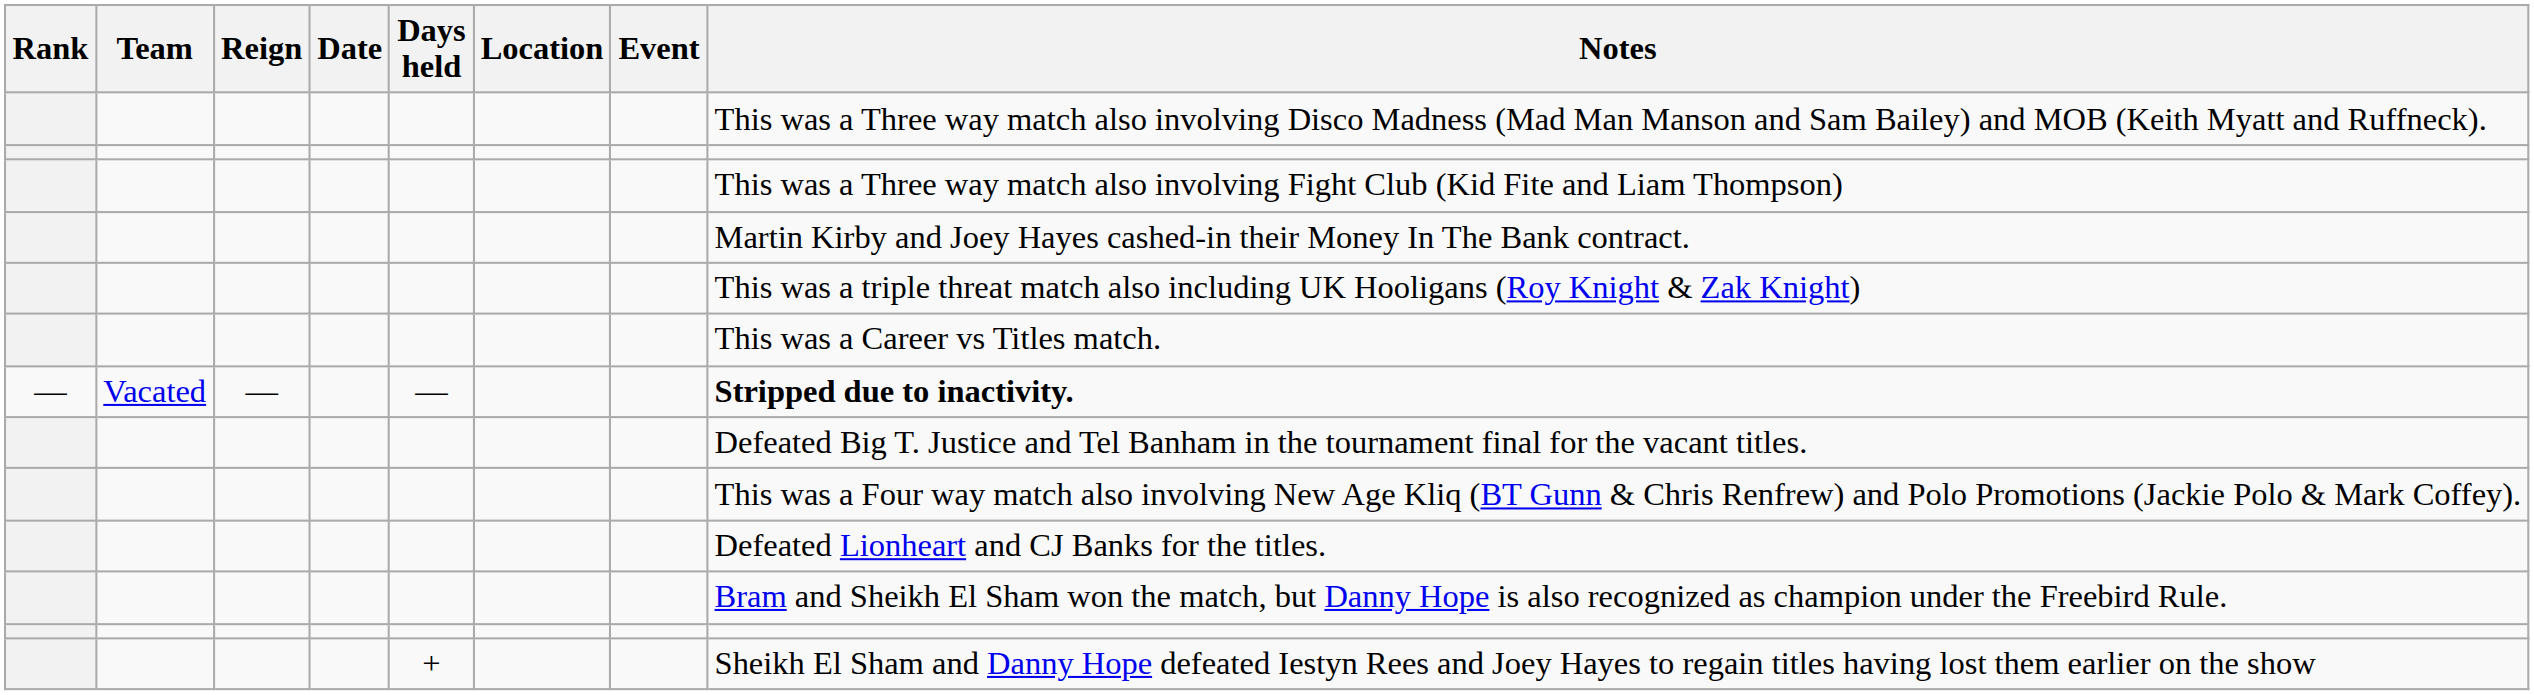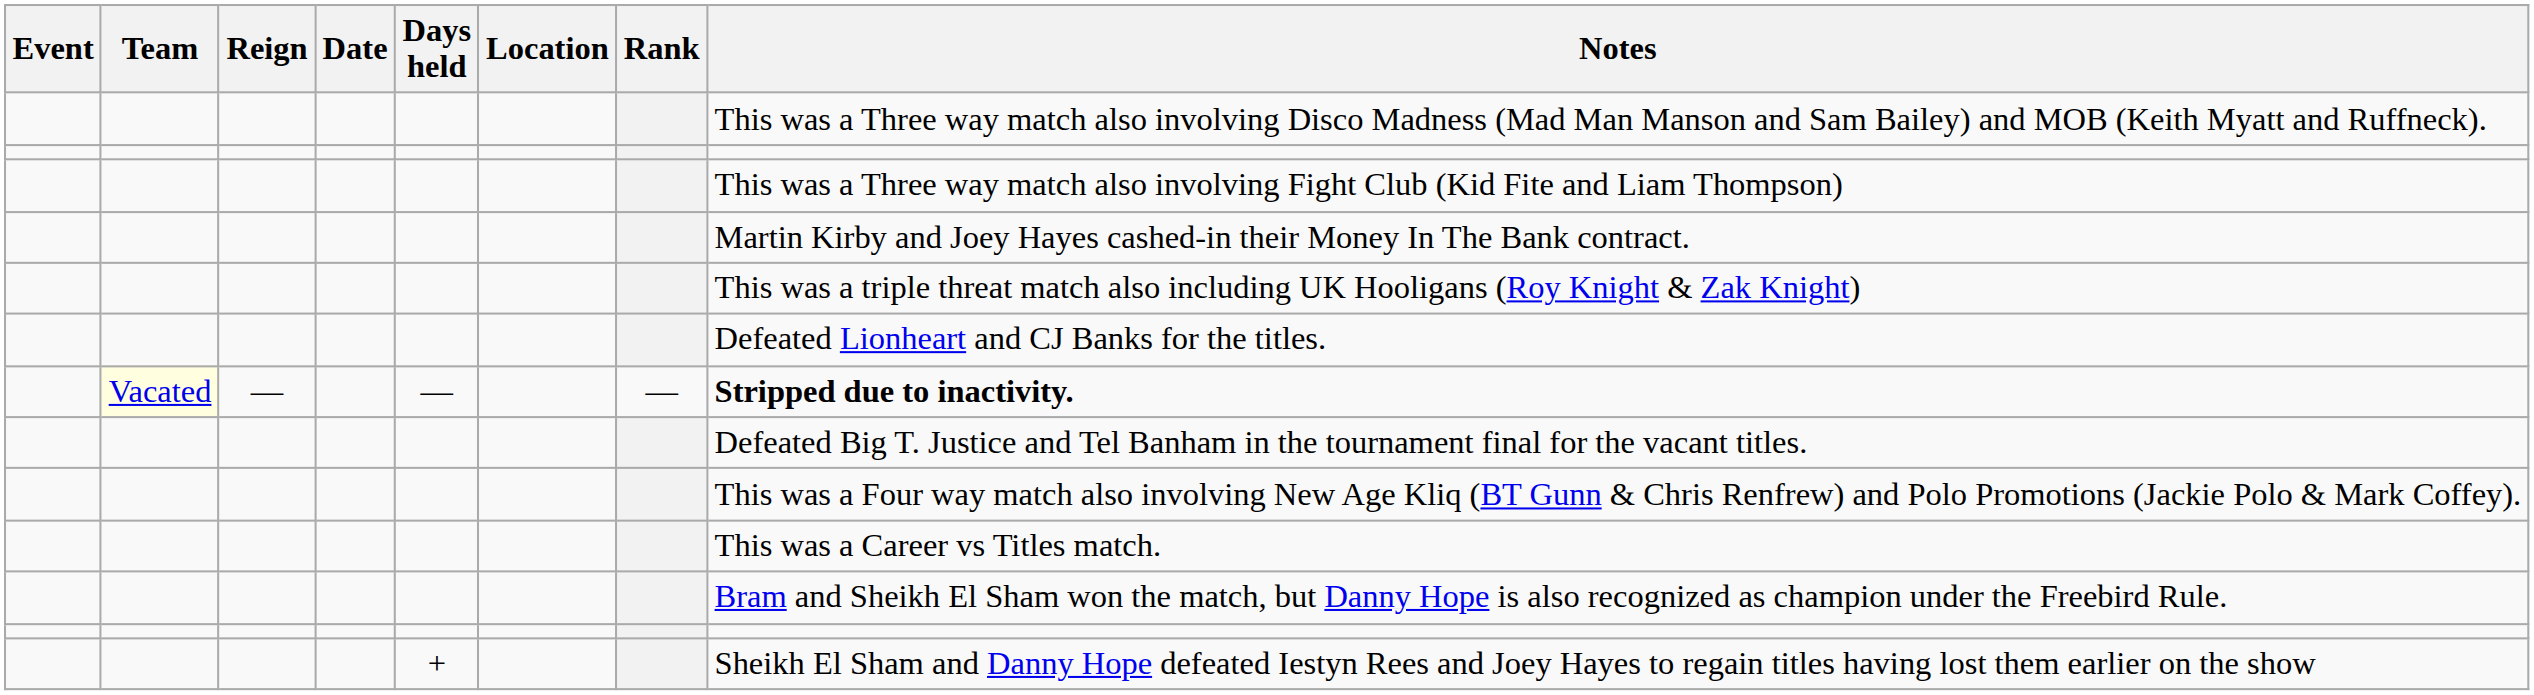columns swapped: (50, 48) <-> (659, 48)
(938, 339) This was a Career vs Titles match. -> (1020, 339) Defeated Lionheart and CJ Banks for the titles.
(155, 390) no background -> (160, 390) lightyellow background
(1020, 545) Defeated Lionheart and CJ Banks for the titles. -> (938, 545) This was a Career vs Titles match.
